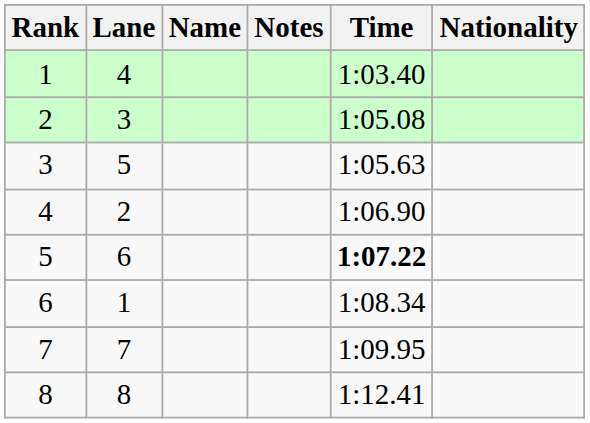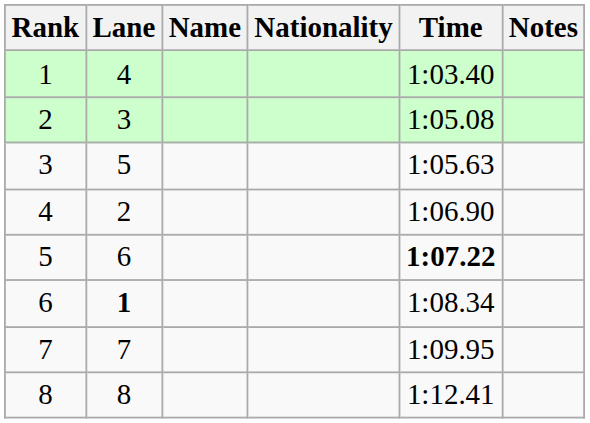columns swapped: (509, 27) <-> (289, 27)
(124, 303) normal -> (124, 303) bold
